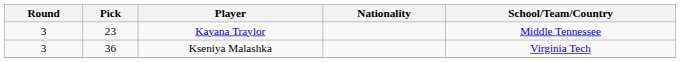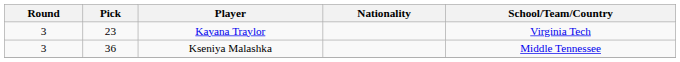(561, 31) Middle Tennessee -> (561, 31) Virginia Tech
(561, 48) Virginia Tech -> (561, 48) Middle Tennessee
